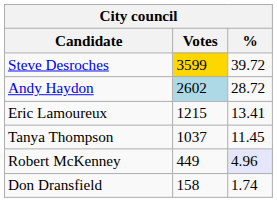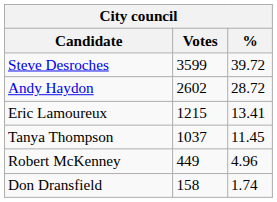(192, 64) gold background -> (192, 64) no background
(192, 88) lightblue background -> (192, 88) no background
(244, 161) lavender background -> (244, 161) no background
